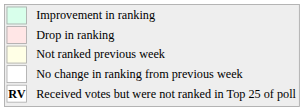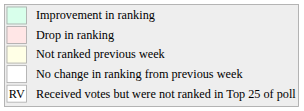(17, 93) bold -> (17, 93) normal
